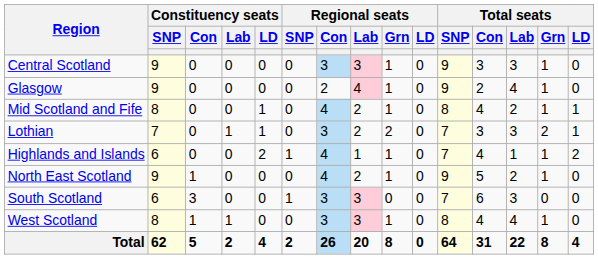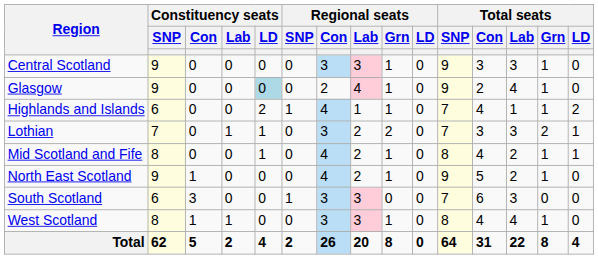(262, 88) no background -> (262, 88) lightblue background
rows swapped: (76, 154) <-> (75, 110)
